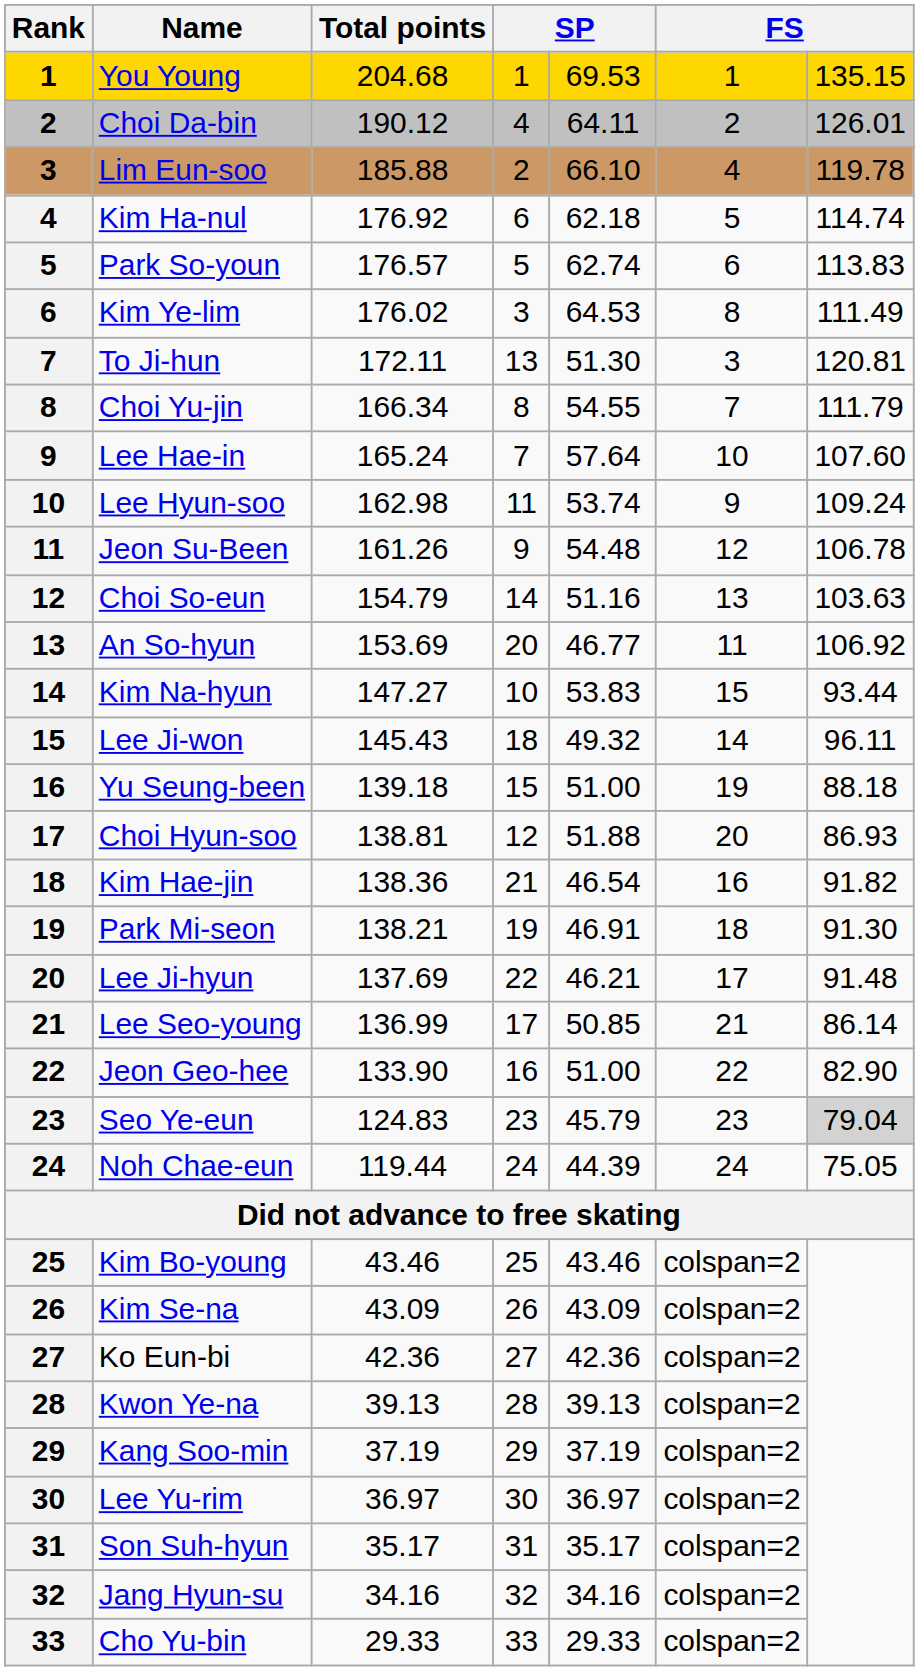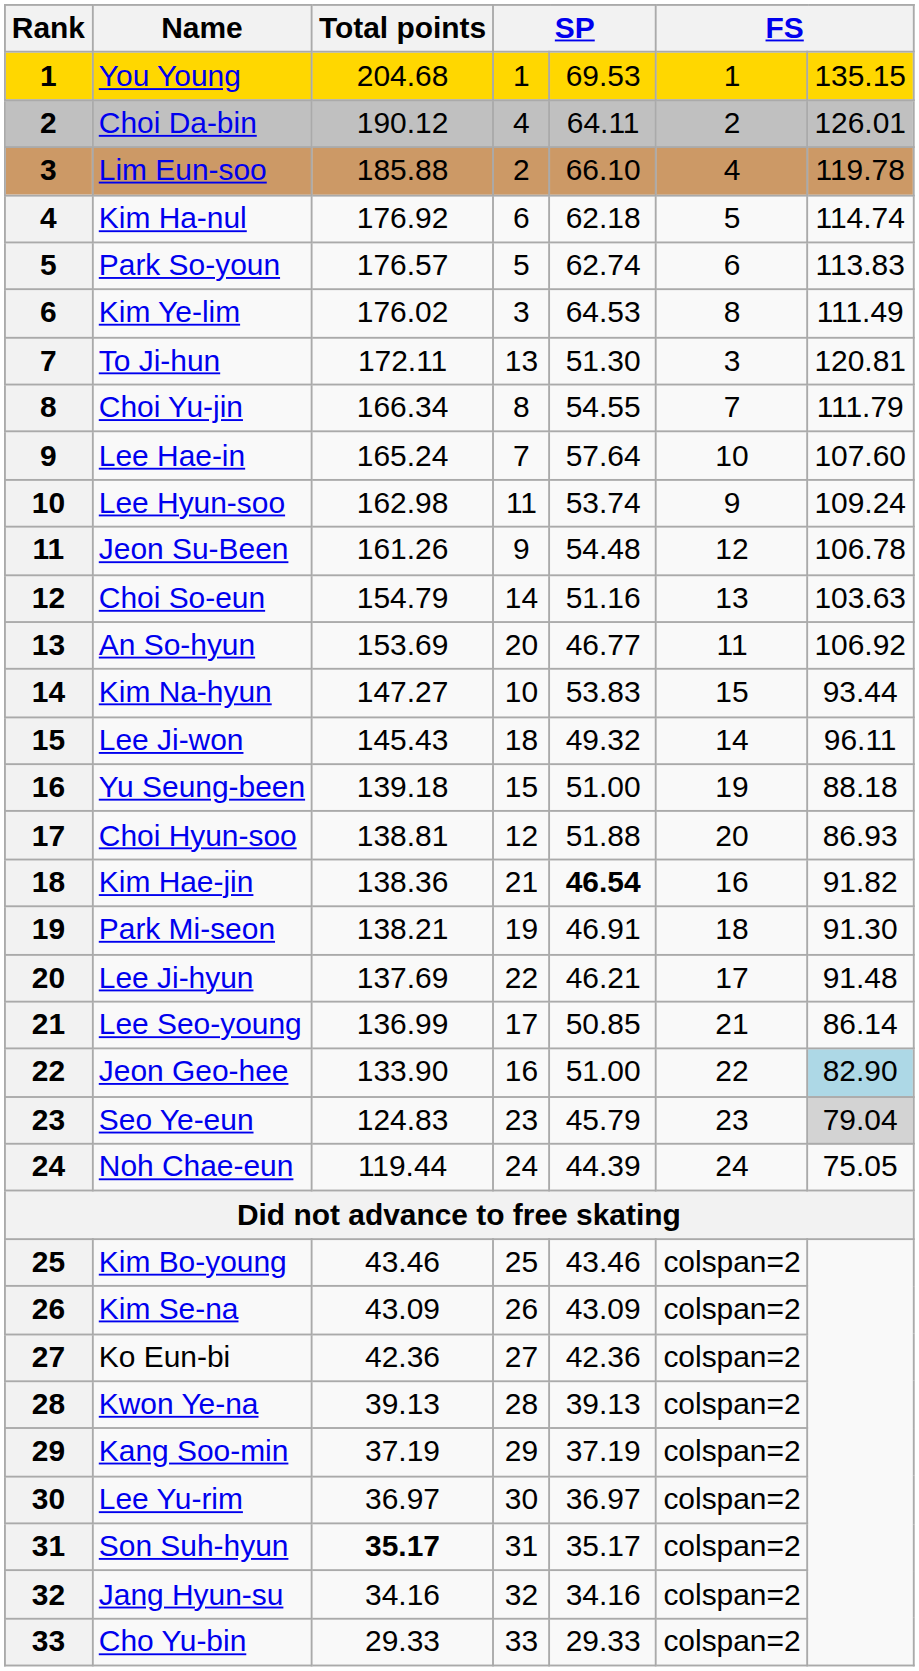(603, 882) normal -> (603, 882) bold
(860, 1072) no background -> (860, 1072) lightblue background
(403, 1546) normal -> (403, 1546) bold
